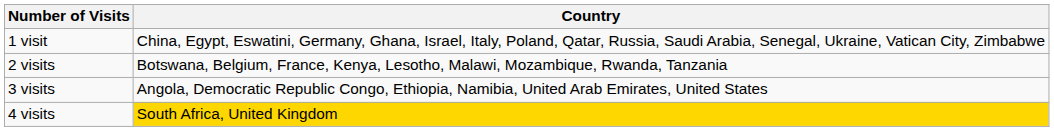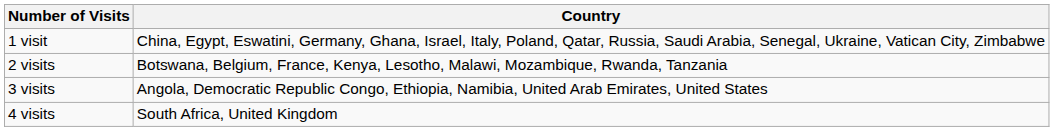(237, 114) gold background -> (237, 114) no background
